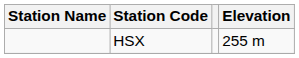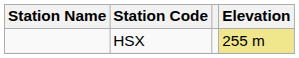(243, 41) no background -> (243, 41) khaki background
